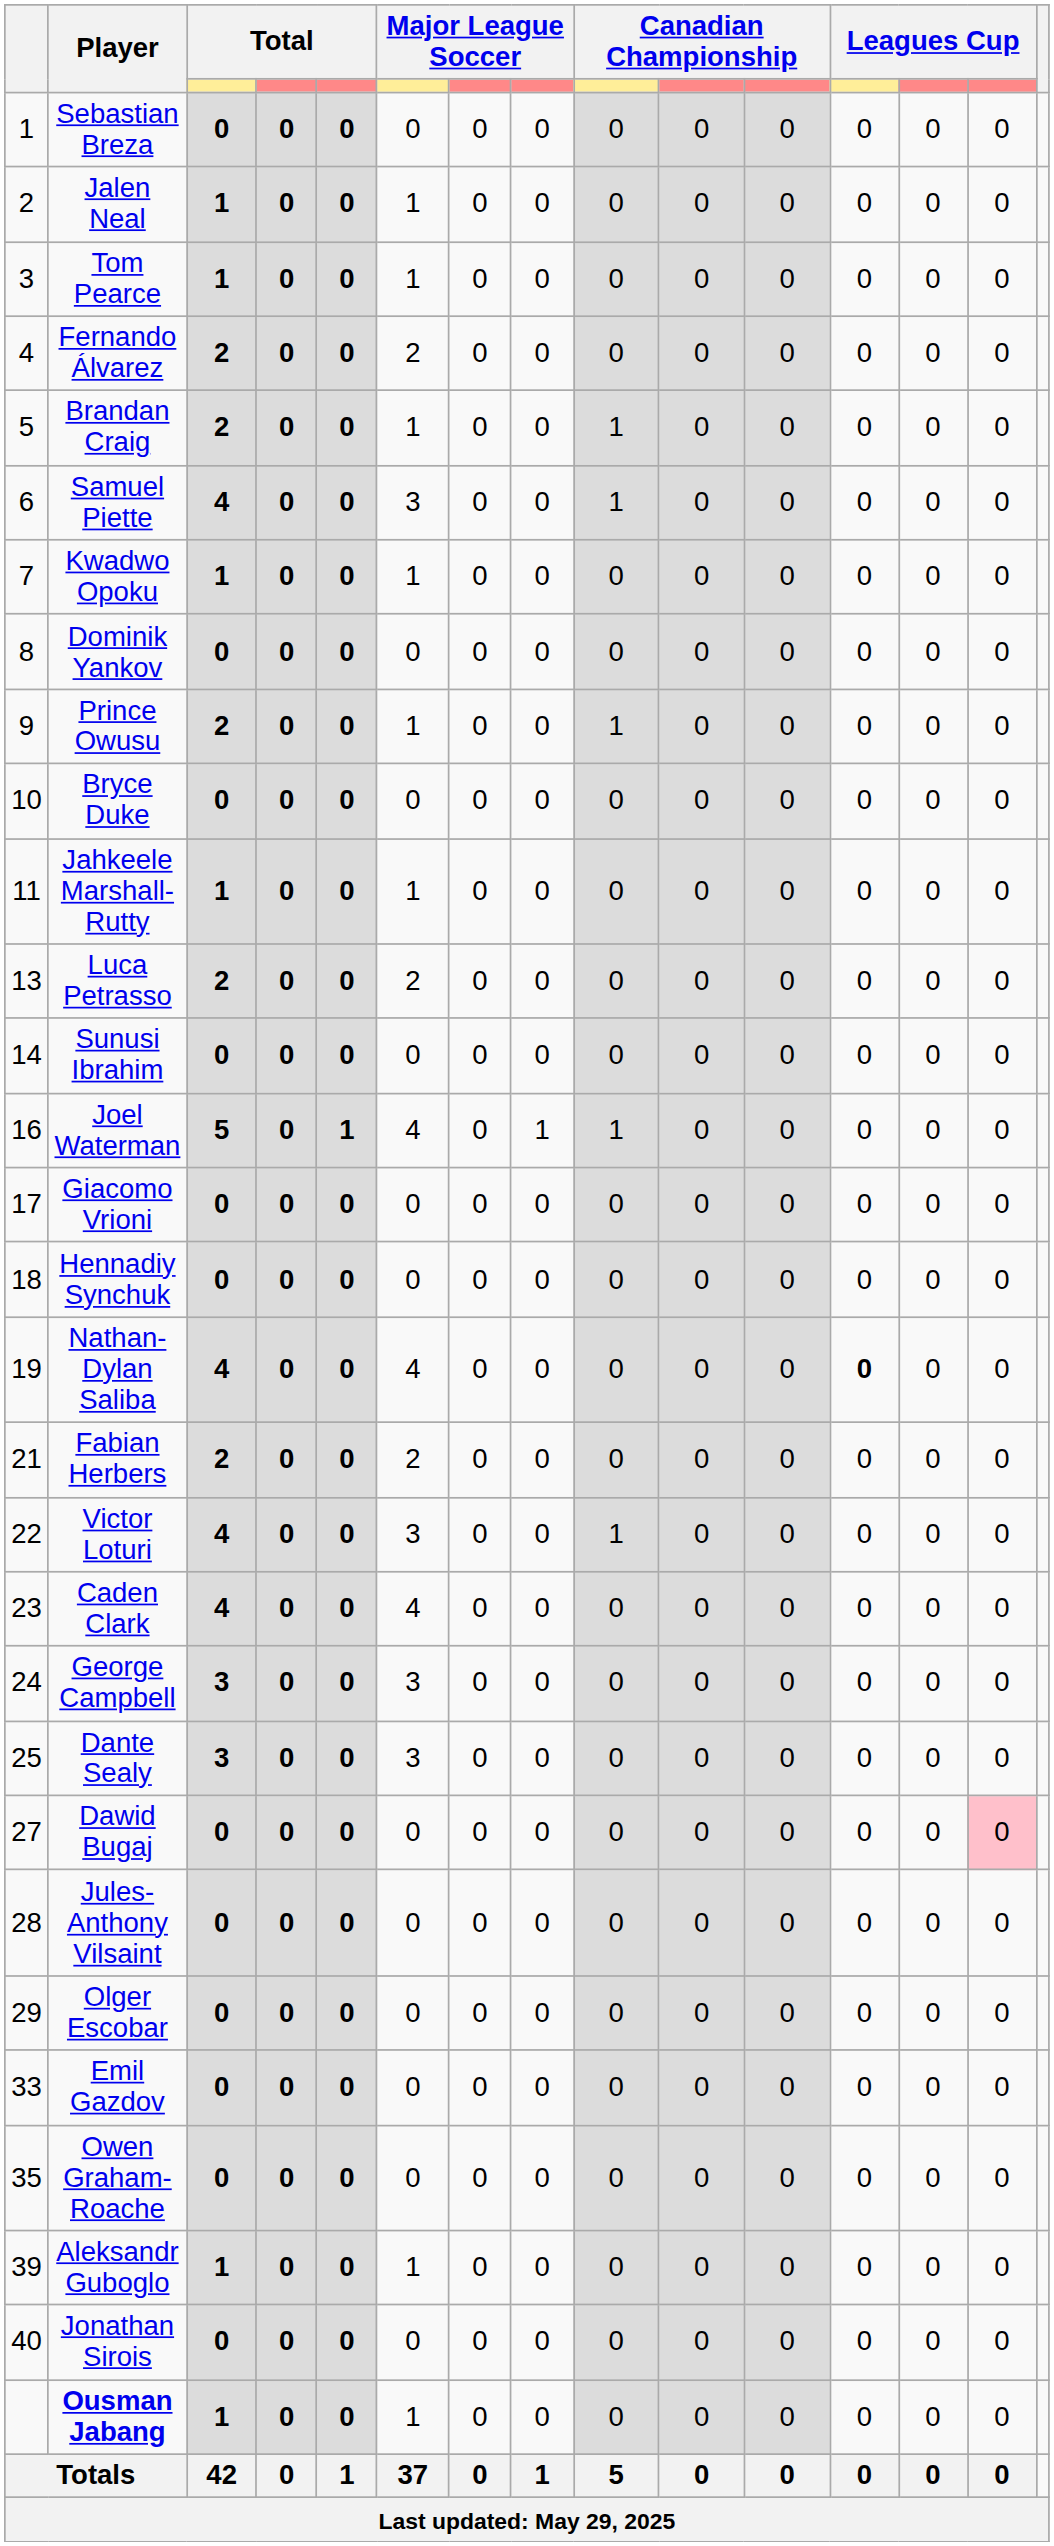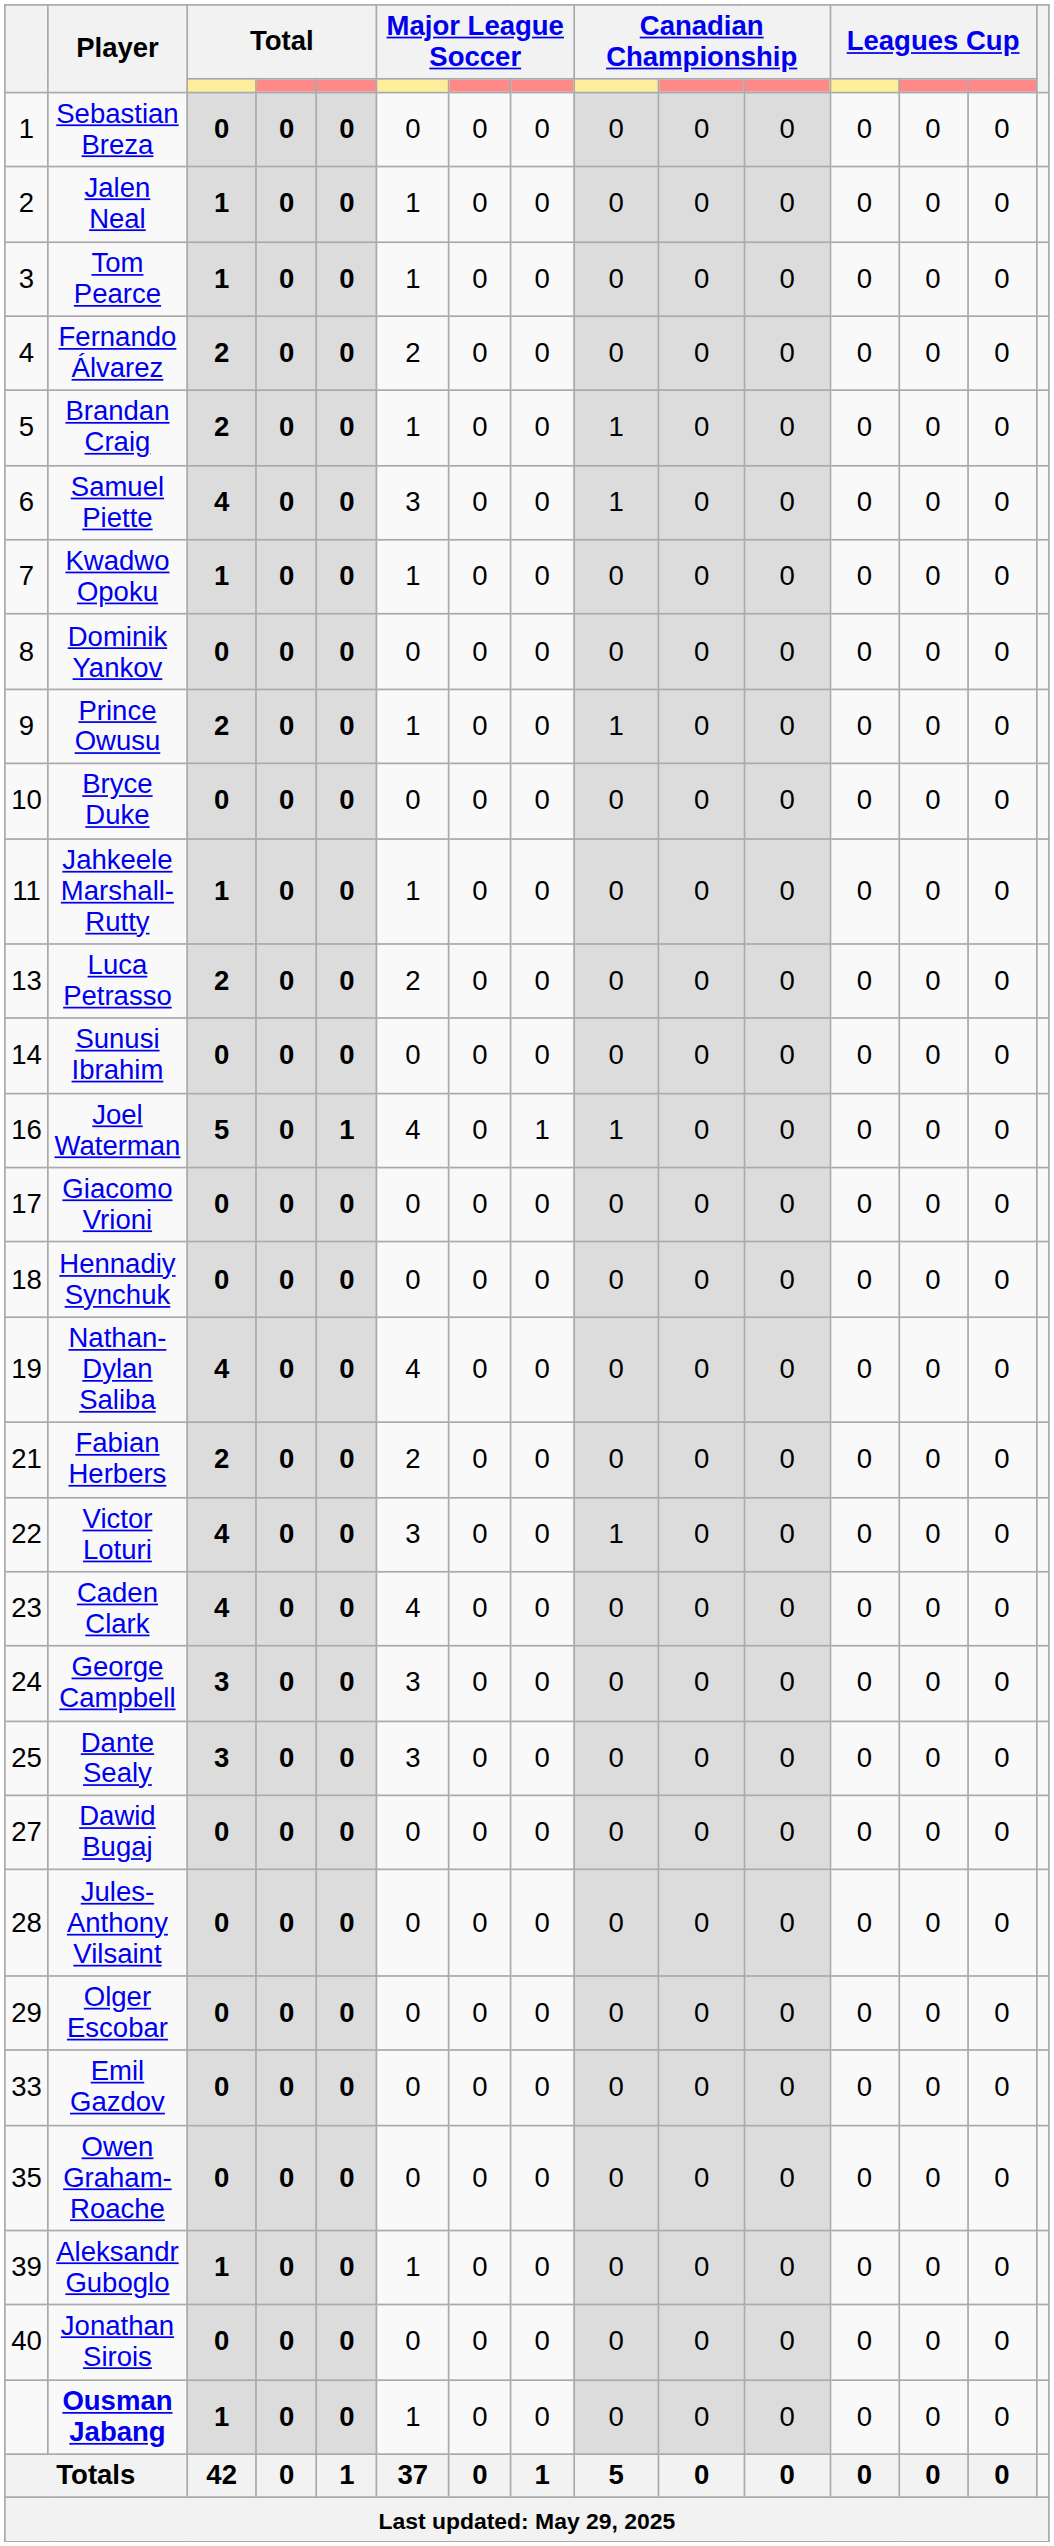(864, 1369) bold -> (864, 1369) normal
(1002, 1832) pink background -> (1002, 1832) no background
